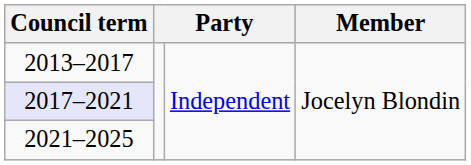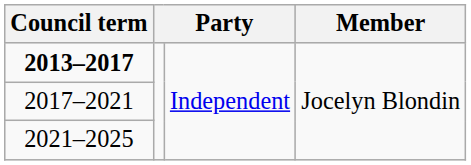(79, 62) normal -> (79, 62) bold
(79, 100) lavender background -> (79, 100) no background
